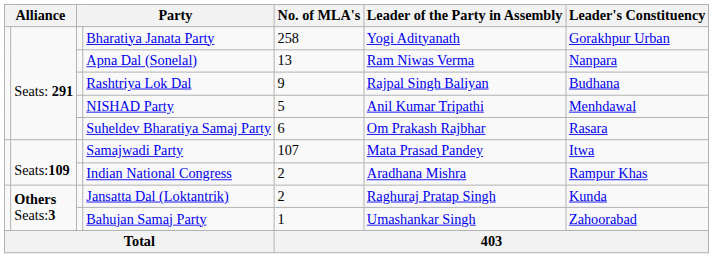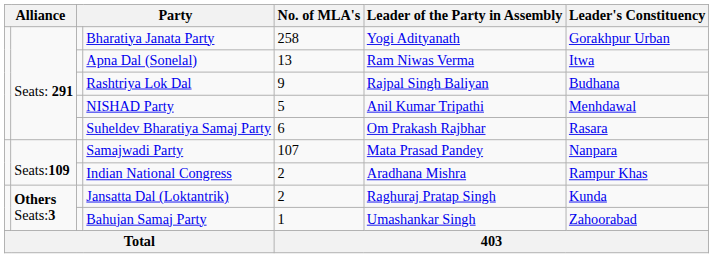(593, 60) Nanpara -> (582, 60) Itwa
(582, 151) Itwa -> (593, 151) Nanpara
